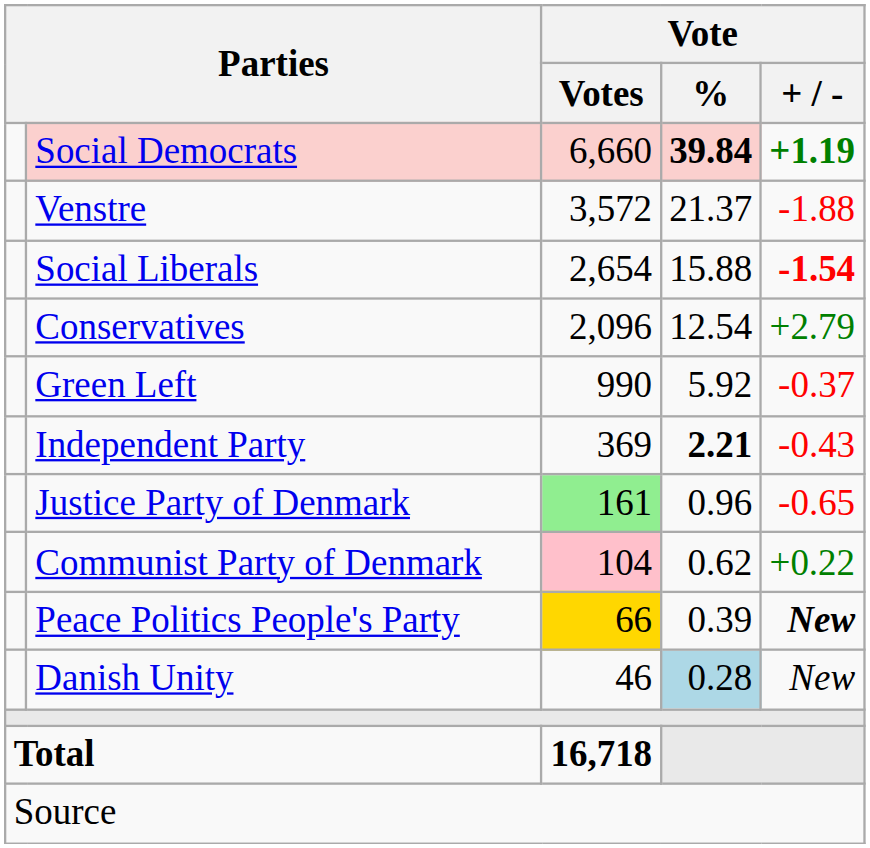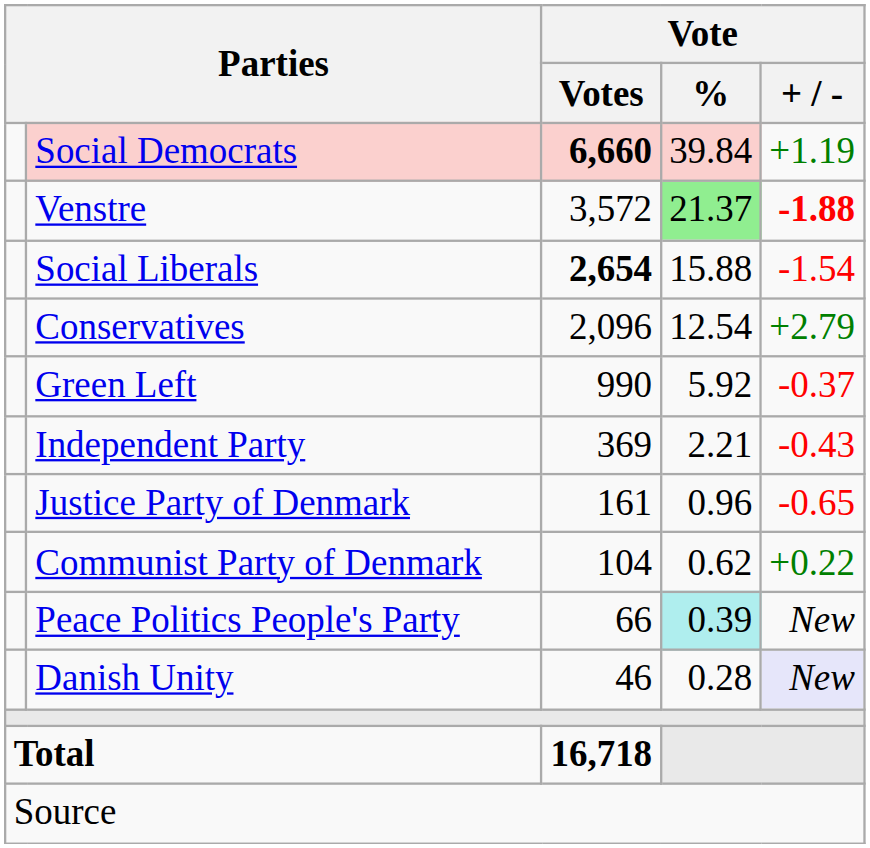(611, 151) normal -> (611, 151) bold
(711, 151) bold -> (711, 151) normal
(812, 151) bold -> (812, 151) normal
(711, 209) no background -> (711, 209) lightgreen background
(817, 209) normal -> (816, 209) bold
(611, 268) normal -> (611, 268) bold
(817, 268) bold -> (816, 268) normal
(720, 444) bold -> (720, 444) normal
(624, 502) lightgreen background -> (624, 502) no background
(624, 561) pink background -> (624, 561) no background
(634, 619) gold background -> (634, 619) no background
(720, 619) no background -> (720, 619) paleturquoise background
(821, 619) bold -> (822, 619) normal
(720, 678) lightblue background -> (720, 678) no background
(822, 678) no background -> (822, 678) lavender background
